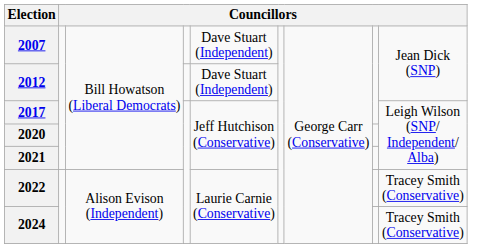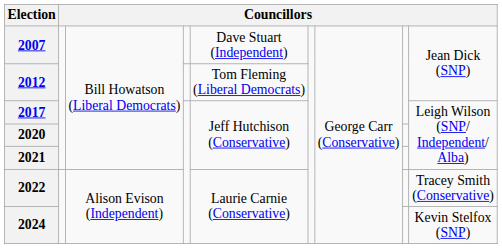(234, 82) Dave Stuart (Independent) -> (249, 82) Tom Fleming (Liberal Democrats)
(423, 225) Tracey Smith (Conservative) -> (453, 225) Kevin Stelfox (SNP)
